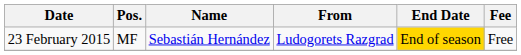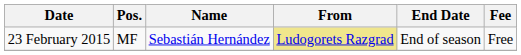(335, 38) no background -> (335, 38) khaki background
(441, 38) gold background -> (441, 38) no background
